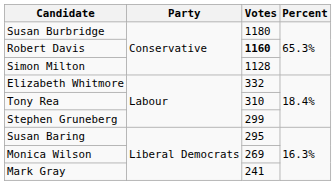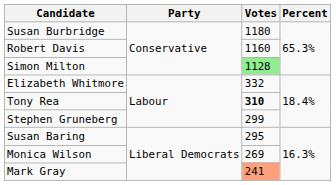(258, 48) bold -> (258, 48) normal
(258, 66) no background -> (258, 66) lightgreen background
(254, 101) normal -> (254, 101) bold
(254, 171) no background -> (254, 171) lightsalmon background
